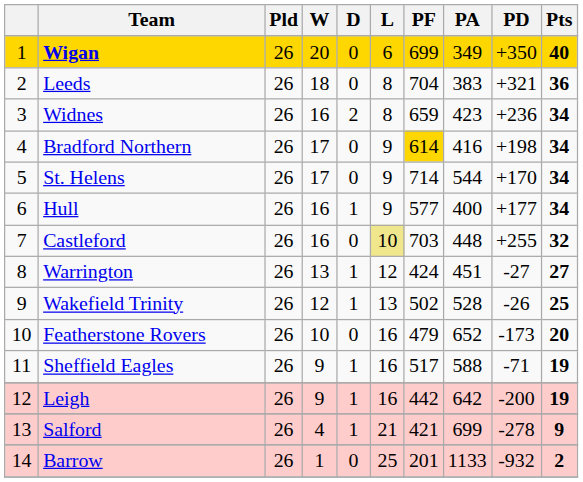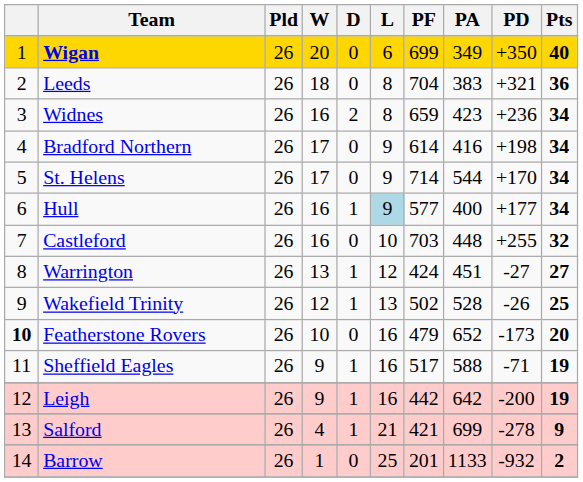(424, 146) gold background -> (424, 146) no background
(387, 209) no background -> (387, 209) lightblue background
(387, 240) khaki background -> (387, 240) no background
(22, 334) normal -> (22, 334) bold
